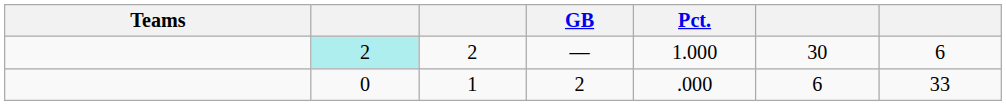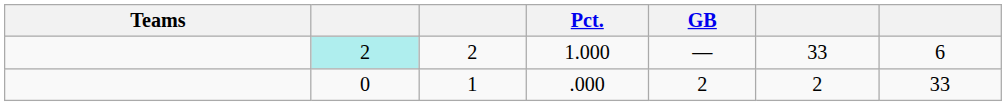columns swapped: (695, 20) <-> (580, 20)
(817, 52) 30 -> (817, 52) 33
(817, 84) 6 -> (817, 84) 2
